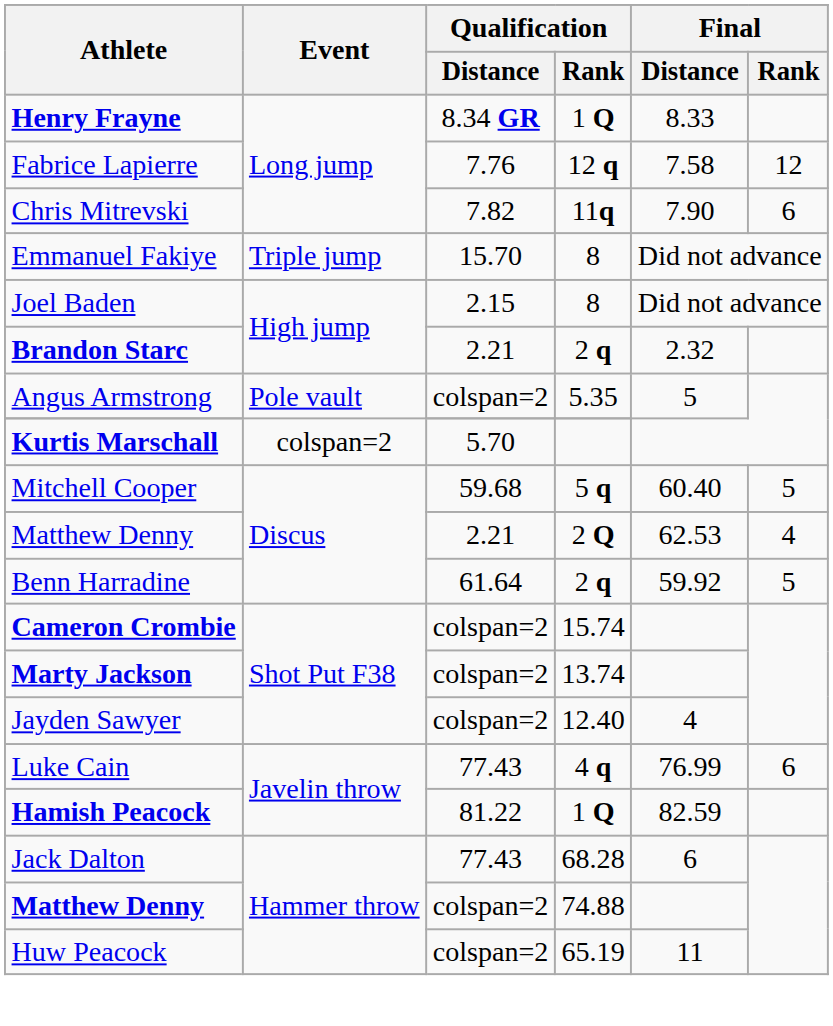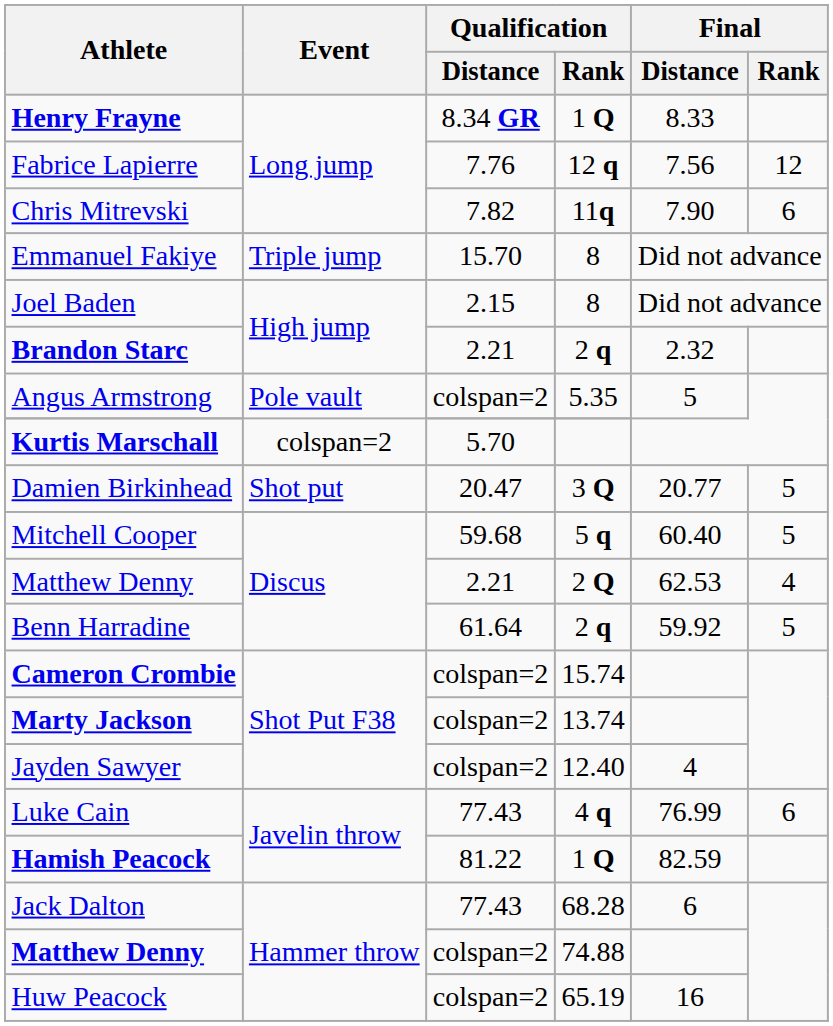(690, 164) 7.58 -> (690, 164) 7.56
+ row: (122, 488)
(690, 951) 11 -> (690, 998) 16
